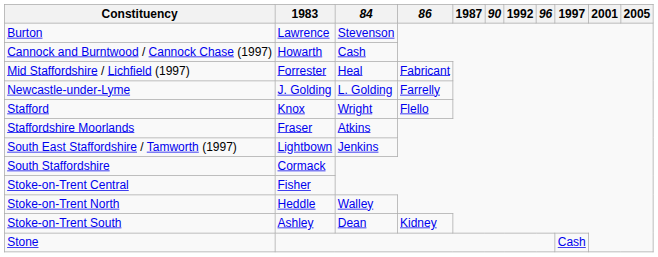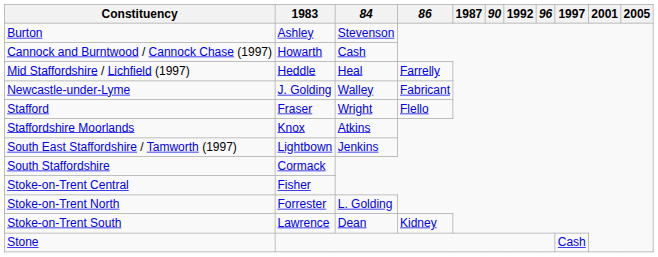(304, 33) Lawrence -> (296, 33) Ashley
(302, 71) Forrester -> (297, 71) Heddle
(425, 71) Fabricant -> (420, 71) Farrelly
(365, 90) L. Golding -> (356, 90) Walley
(420, 90) Farrelly -> (425, 90) Fabricant
(291, 109) Knox -> (295, 109) Fraser
(295, 128) Fraser -> (291, 128) Knox
(297, 204) Heddle -> (302, 204) Forrester
(356, 204) Walley -> (365, 204) L. Golding
(296, 223) Ashley -> (304, 223) Lawrence
